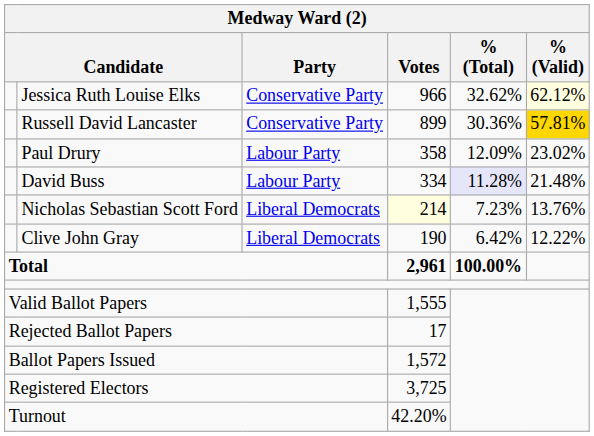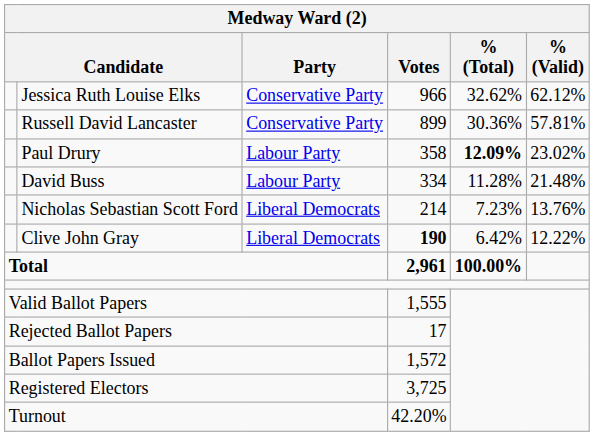(558, 95) lightyellow background -> (558, 95) no background
(558, 124) gold background -> (558, 124) no background
(494, 152) normal -> (493, 152) bold
(495, 180) lavender background -> (495, 180) no background
(433, 209) lightyellow background -> (433, 209) no background
(433, 237) normal -> (433, 237) bold
